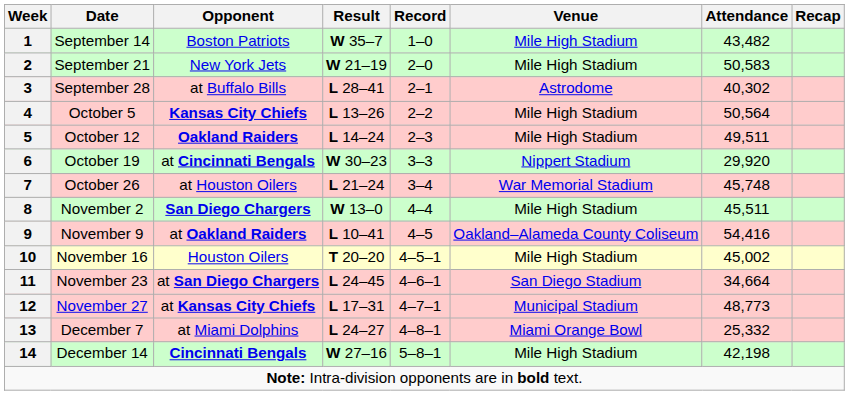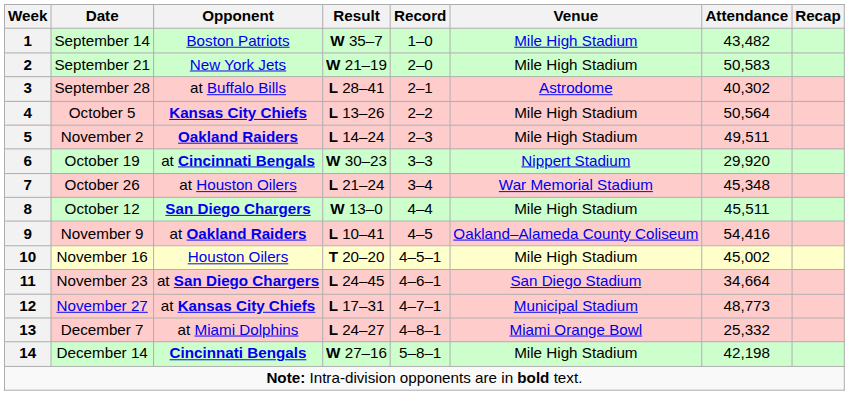(102, 137) October 12 -> (102, 137) November 2
(747, 185) 45,748 -> (747, 185) 45,348
(102, 209) November 2 -> (102, 209) October 12
